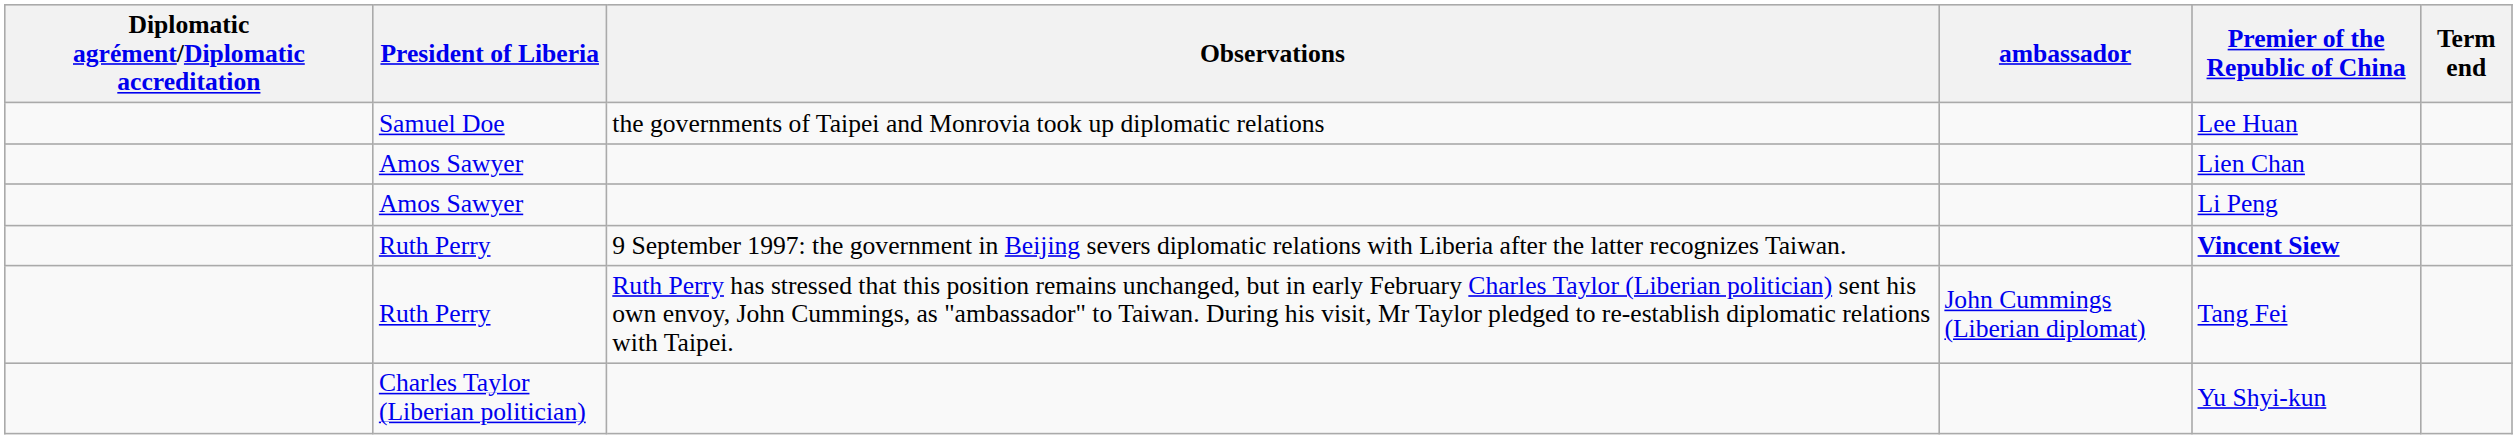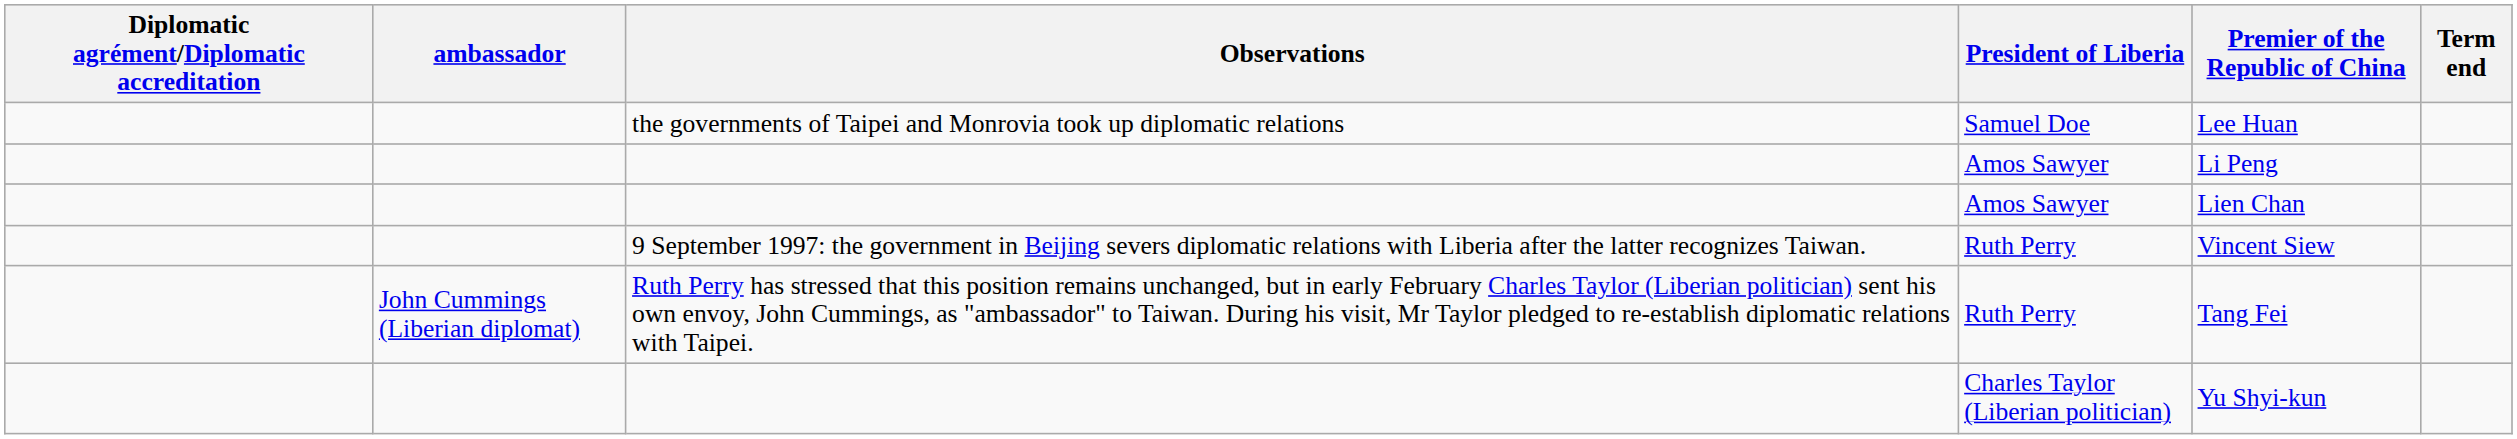columns swapped: (2065, 53) <-> (490, 53)
(2251, 163) Lien Chan -> (2238, 163) Li Peng
(2238, 204) Li Peng -> (2251, 204) Lien Chan
(2269, 244) bold -> (2266, 244) normal
